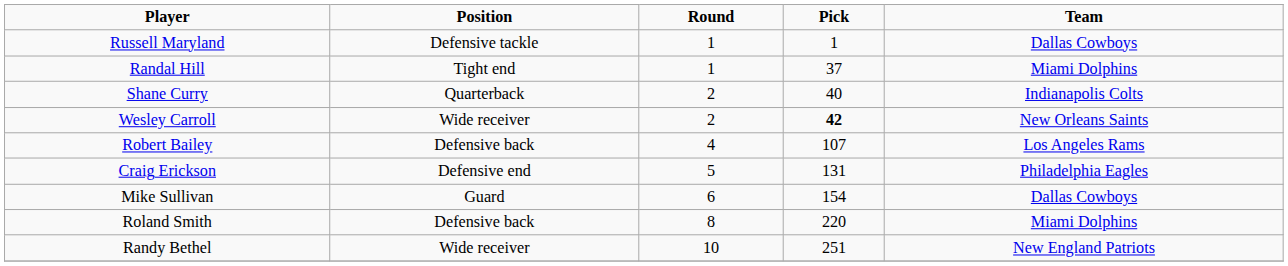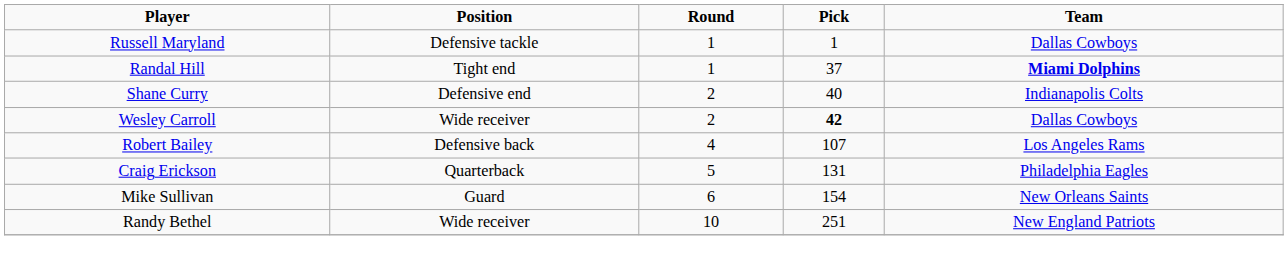(1084, 68) normal -> (1084, 68) bold
(484, 94) Quarterback -> (484, 94) Defensive end
(1084, 119) New Orleans Saints -> (1084, 119) Dallas Cowboys
(484, 171) Defensive end -> (484, 171) Quarterback
(1084, 196) Dallas Cowboys -> (1084, 196) New Orleans Saints
- row: (167, 222)
